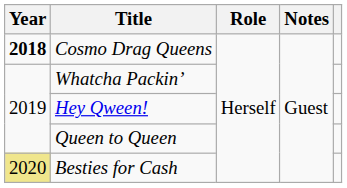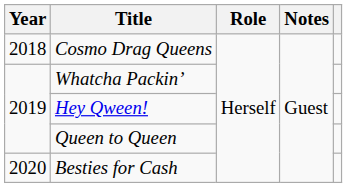(28, 49) bold -> (28, 49) normal
(28, 167) khaki background -> (28, 167) no background
